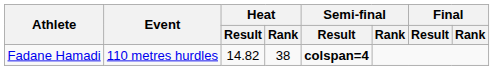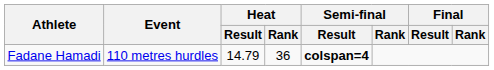(243, 55) 14.82 -> (243, 55) 14.79
(283, 55) 38 -> (283, 55) 36
